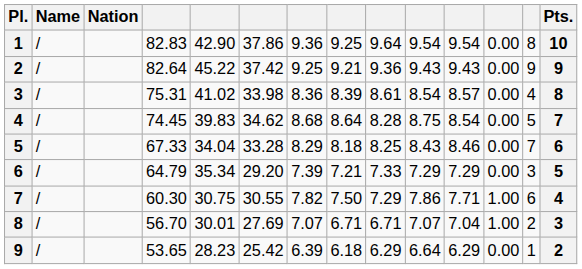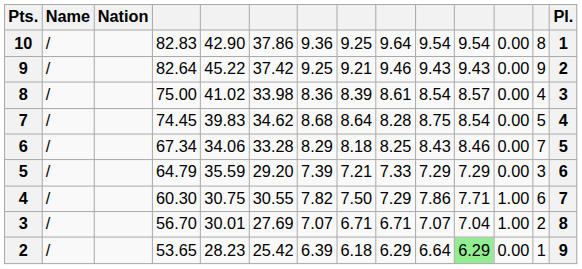columns swapped: (18, 17) <-> (558, 17)
(386, 69) 9.36 -> (396, 69) 9.46
(166, 95) 75.31 -> (176, 95) 75.00
(166, 146) 67.33 -> (176, 146) 67.34
(215, 146) 34.04 -> (225, 146) 34.06
(215, 172) 35.34 -> (225, 172) 35.59
(464, 250) no background -> (474, 250) lightgreen background
